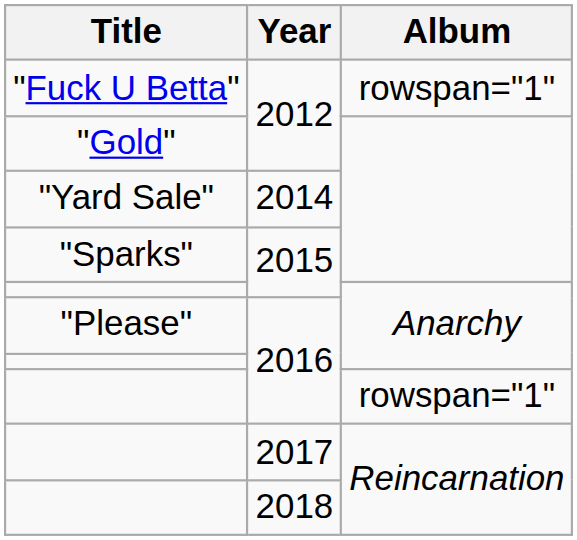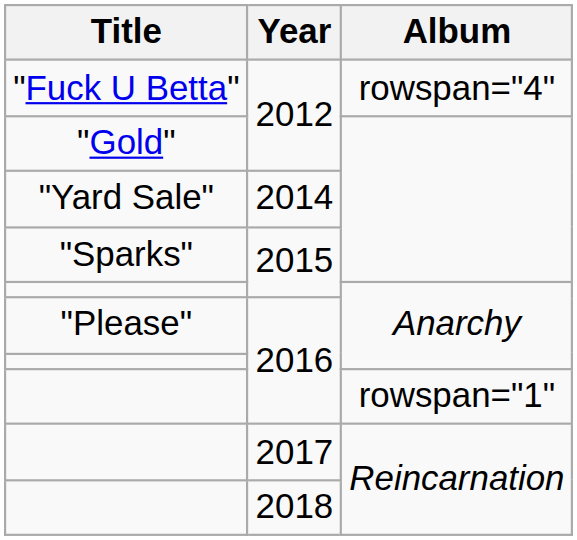(457, 87) rowspan="1" -> (457, 87) rowspan="4"
